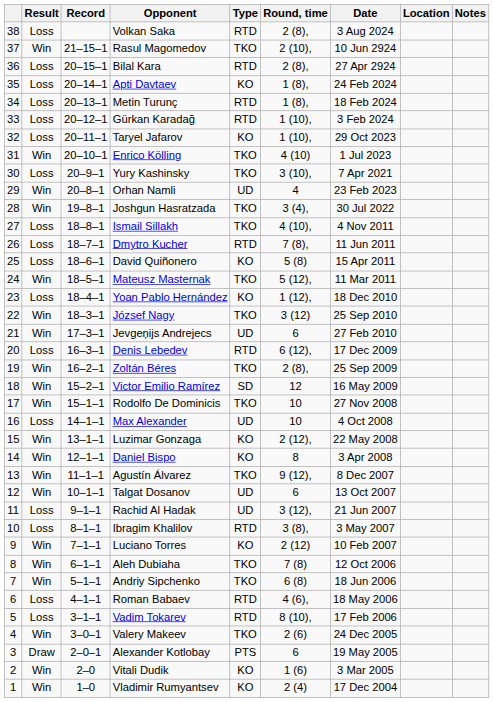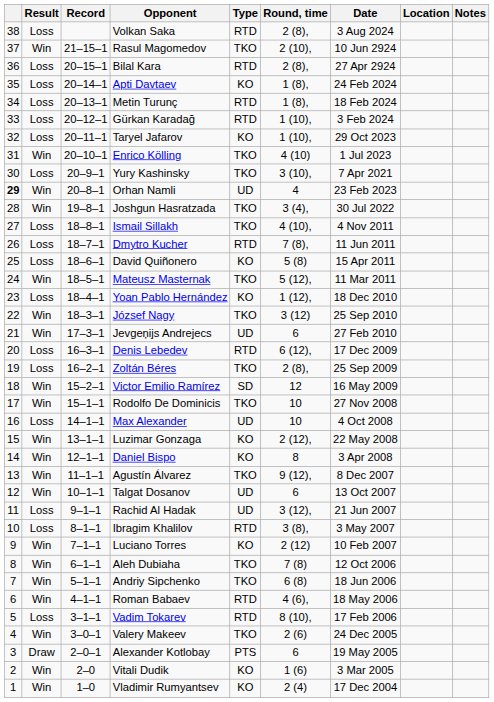(13, 191) normal -> (13, 191) bold
(42, 368) Win -> (42, 368) Loss
(42, 599) Loss -> (42, 599) Win
